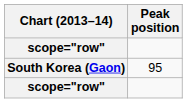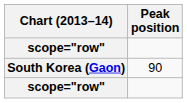(155, 68) 95 -> (155, 68) 90
